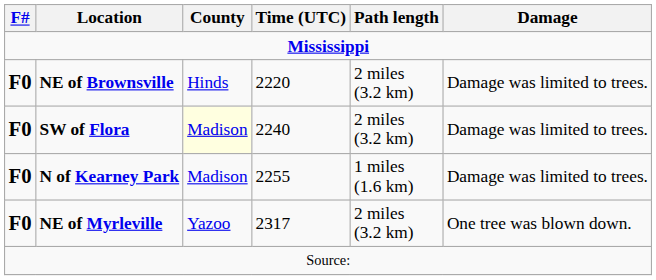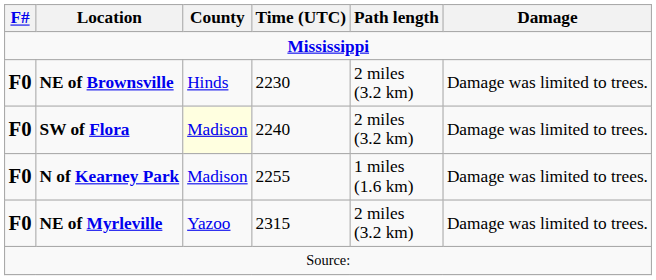(273, 82) 2220 -> (273, 82) 2230
(273, 223) 2317 -> (273, 223) 2315
(539, 223) One tree was blown down. -> (547, 223) Damage was limited to trees.
